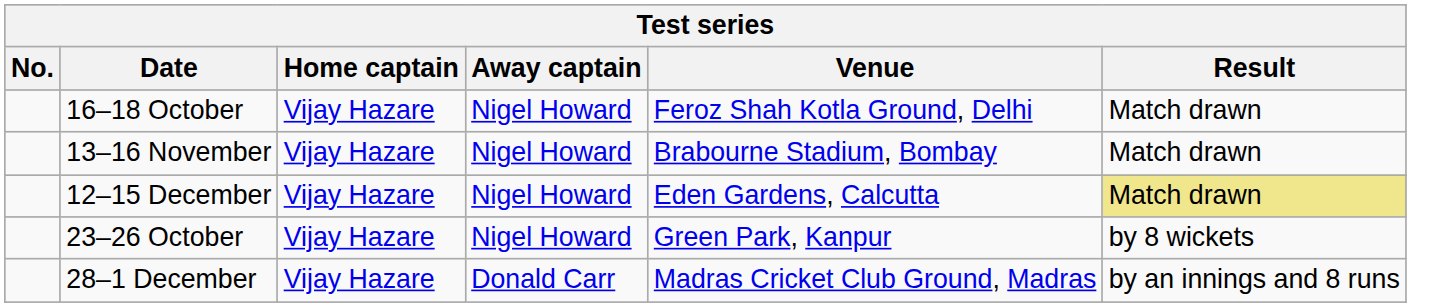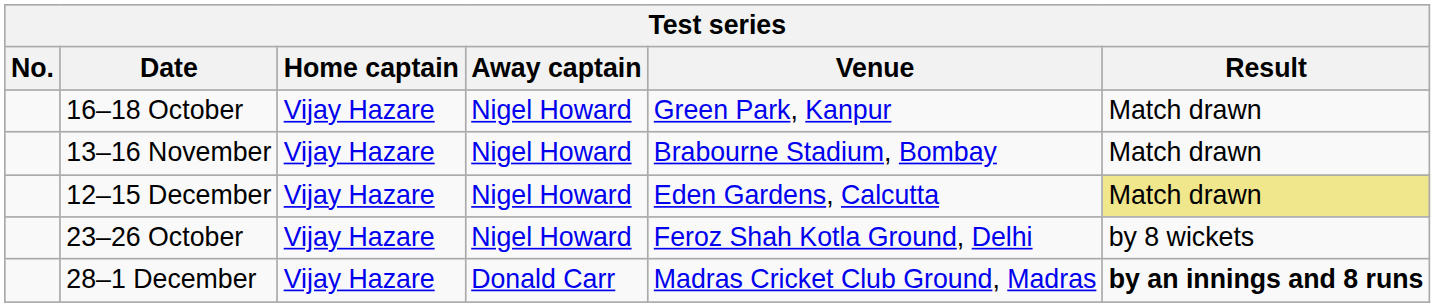(843, 110) Feroz Shah Kotla Ground, Delhi -> (773, 110) Green Park, Kanpur
(773, 237) Green Park, Kanpur -> (843, 237) Feroz Shah Kotla Ground, Delhi
(1254, 279) normal -> (1266, 279) bold
